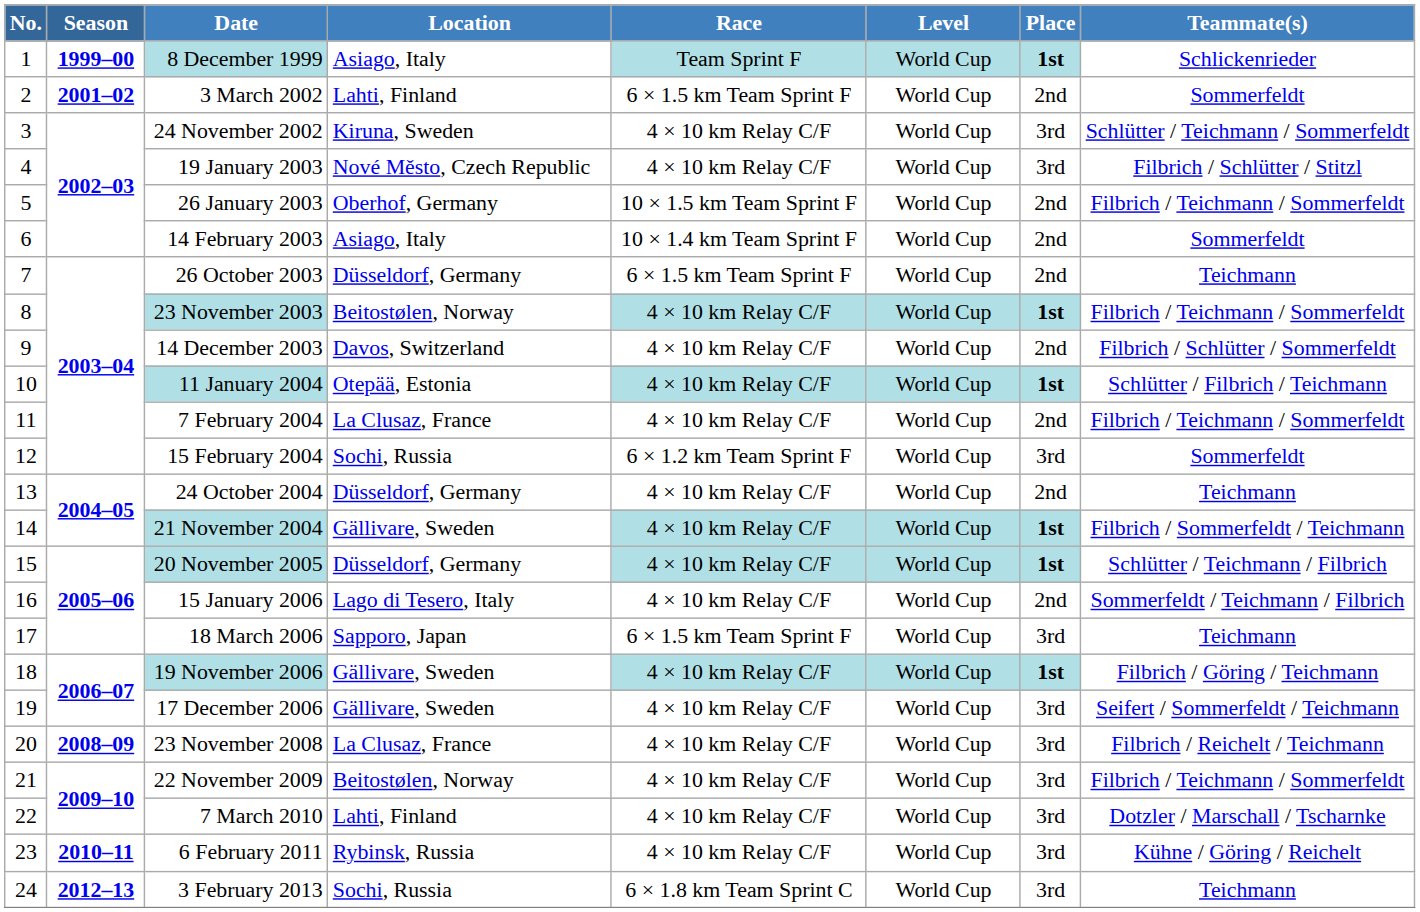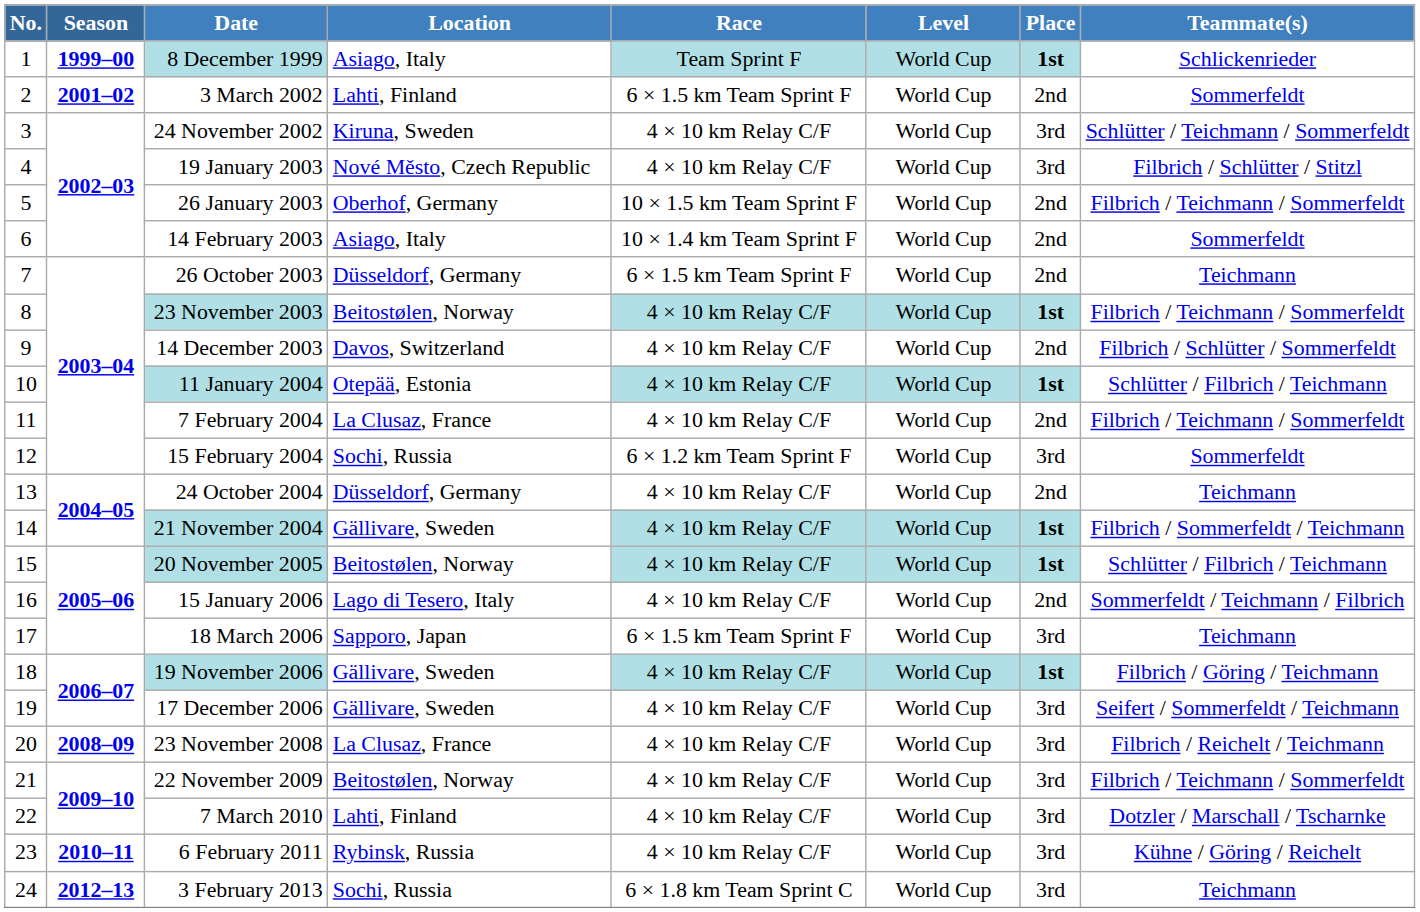(427, 564) Düsseldorf, Germany -> (423, 564) Beitostølen, Norway
(1247, 564) Schlütter / Teichmann / Filbrich -> (1247, 564) Schlütter / Filbrich / Teichmann
